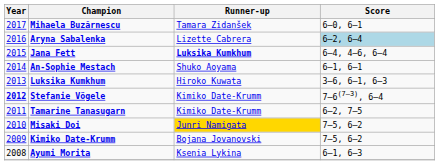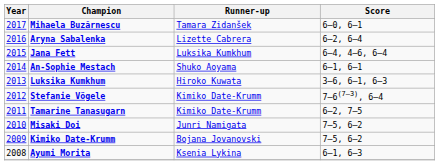(342, 39) lightblue background -> (342, 39) no background
(214, 53) bold -> (214, 53) normal
(16, 96) bold -> (16, 96) normal
(211, 125) gold background -> (211, 125) no background
